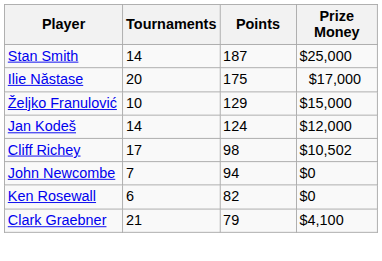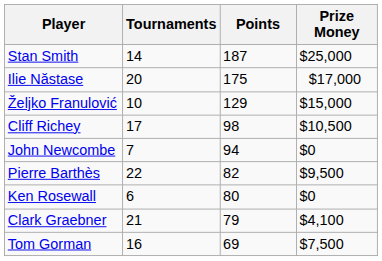- row: (42, 126)
(326, 149) $10,502 -> (326, 126) $10,500
+ row: (54, 173)
(231, 196) 82 -> (231, 196) 80
+ row: (50, 243)
